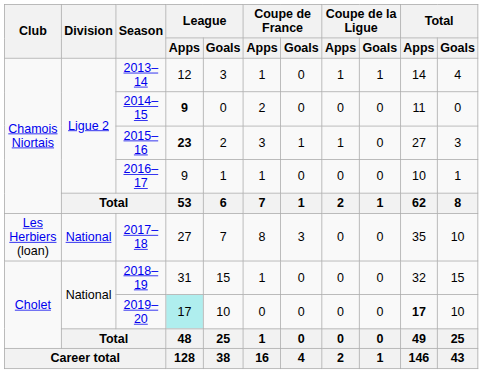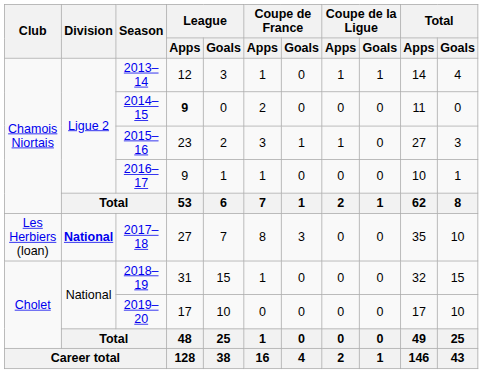(184, 142) bold -> (185, 142) normal
(89, 237) normal -> (89, 237) bold
(184, 311) paleturquoise background -> (185, 311) no background
(419, 311) bold -> (419, 311) normal
